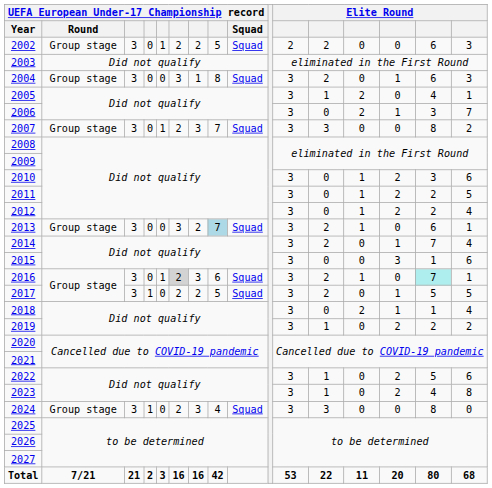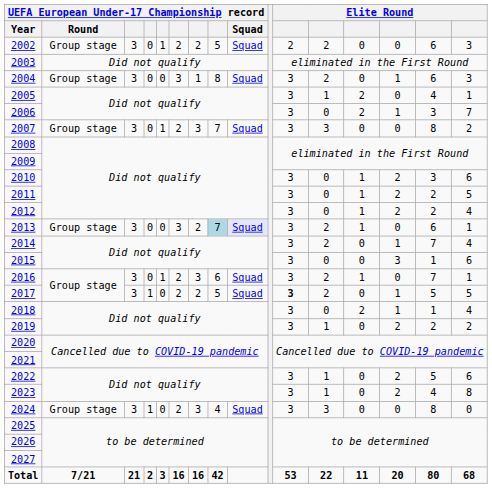(248, 227) no background -> (248, 227) lavender background
(179, 277) lightgrey background -> (179, 277) no background
(433, 277) paleturquoise background -> (433, 277) no background
(290, 294) normal -> (290, 294) bold
